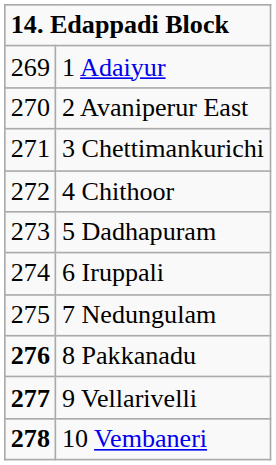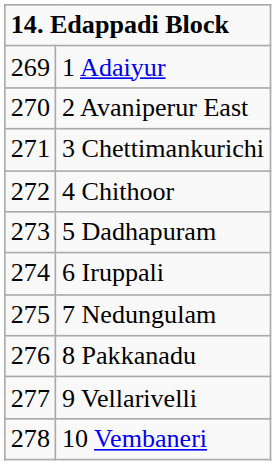(30, 356) bold -> (30, 356) normal
(30, 397) bold -> (30, 397) normal
(30, 438) bold -> (30, 438) normal
